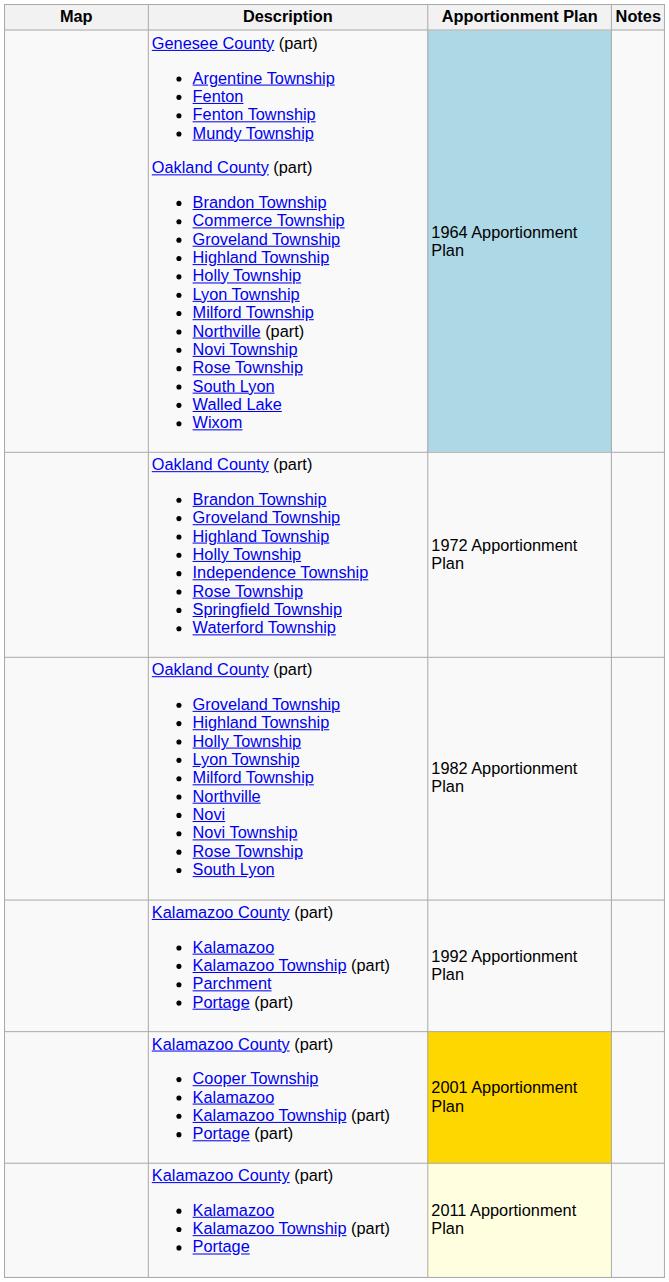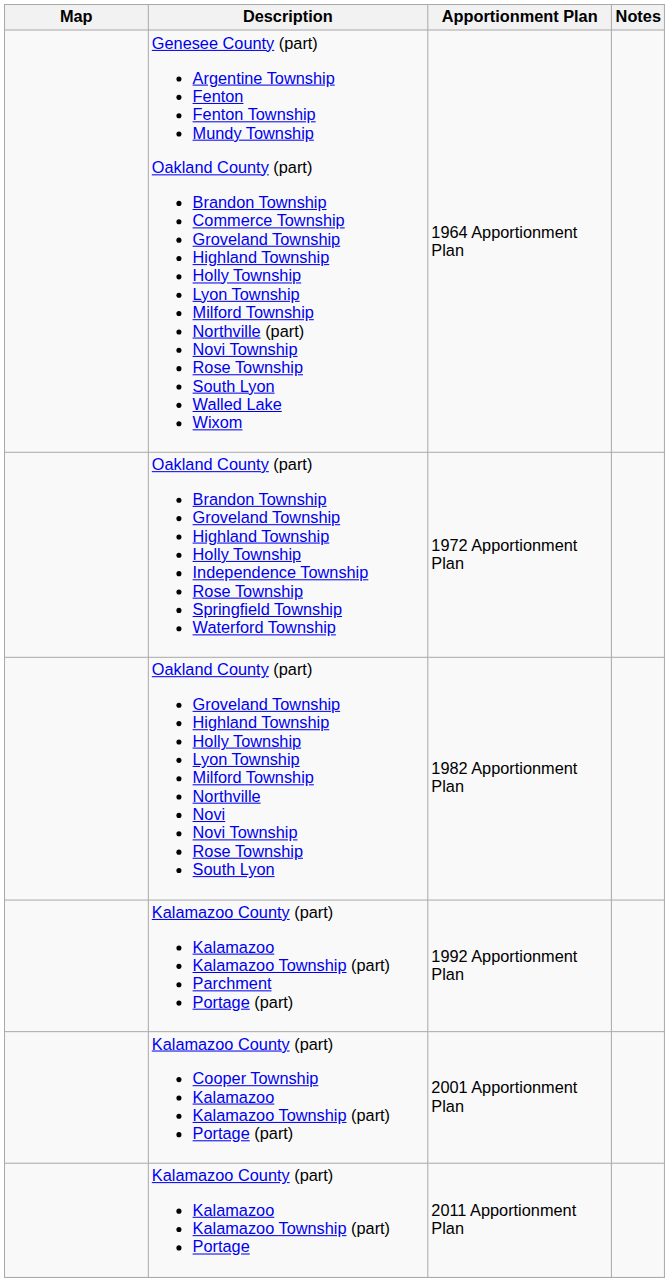(504, 241) lightblue background -> (504, 241) no background
(504, 1097) gold background -> (504, 1097) no background
(504, 1220) lightyellow background -> (504, 1220) no background
